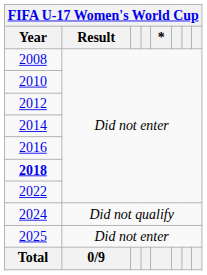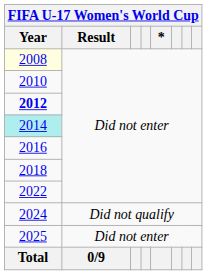(33, 59) no background -> (33, 59) lightyellow background
(33, 103) normal -> (33, 103) bold
(33, 125) no background -> (33, 125) paleturquoise background
(33, 170) bold -> (33, 170) normal
